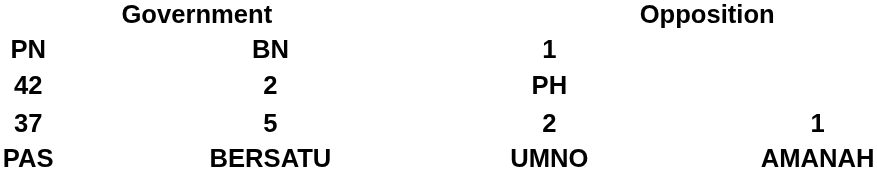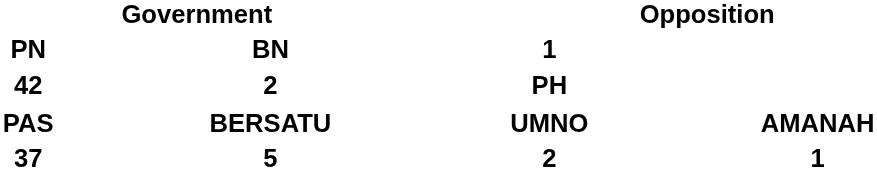rows swapped: (28, 123) <-> (28, 158)
